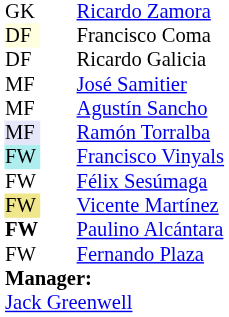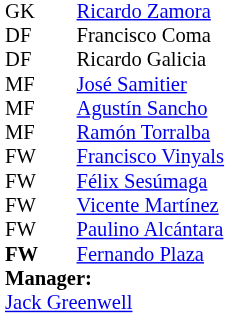(18, 35) lightyellow background -> (18, 35) no background
(20, 132) lavender background -> (20, 132) no background
(20, 156) paleturquoise background -> (20, 156) no background
(20, 205) khaki background -> (20, 205) no background
(22, 229) bold -> (20, 229) normal
(20, 254) normal -> (22, 254) bold
